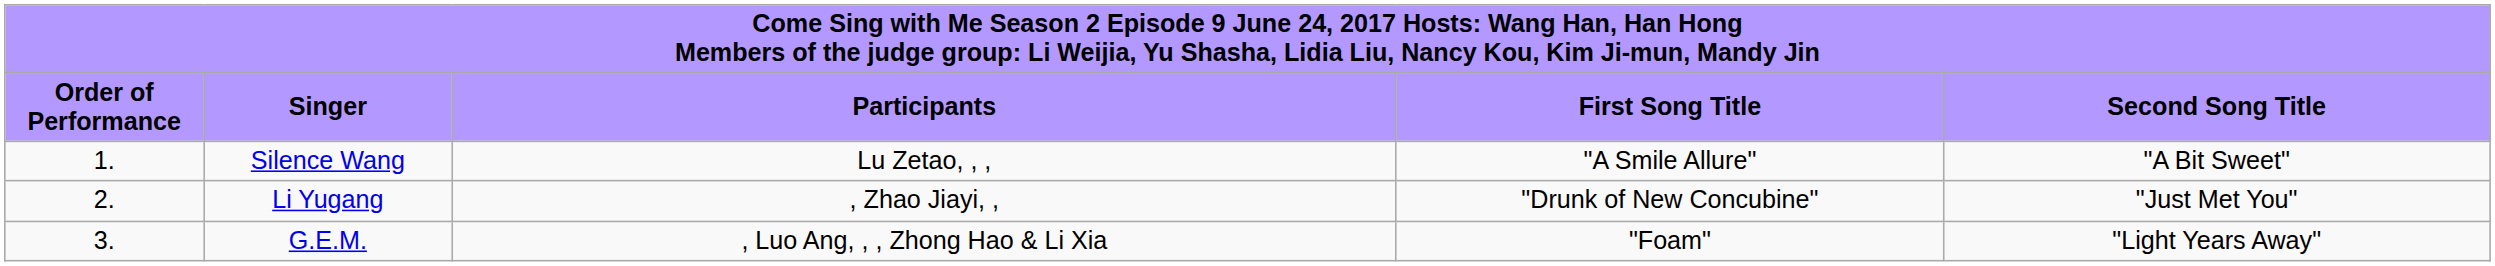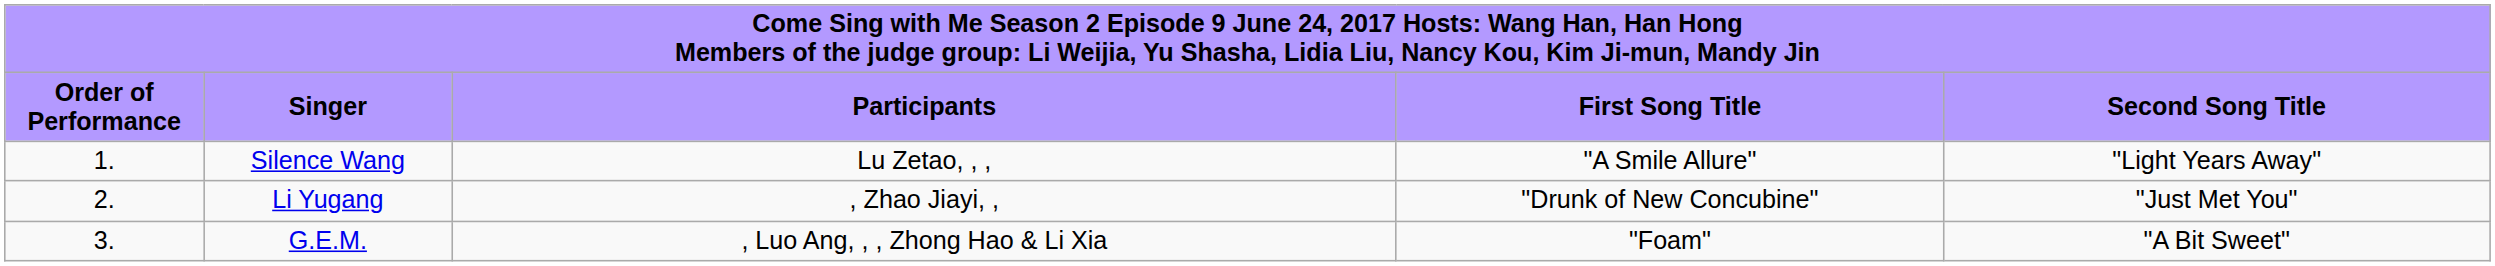(2217, 160) "A Bit Sweet" -> (2217, 160) "Light Years Away"
(2217, 240) "Light Years Away" -> (2217, 240) "A Bit Sweet"
